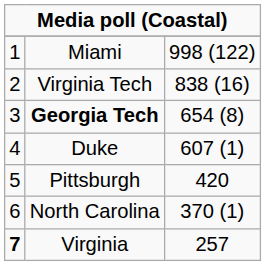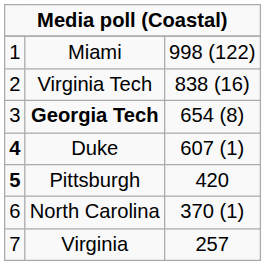(15, 148) normal -> (15, 148) bold
(15, 180) normal -> (15, 180) bold
(15, 244) bold -> (15, 244) normal
